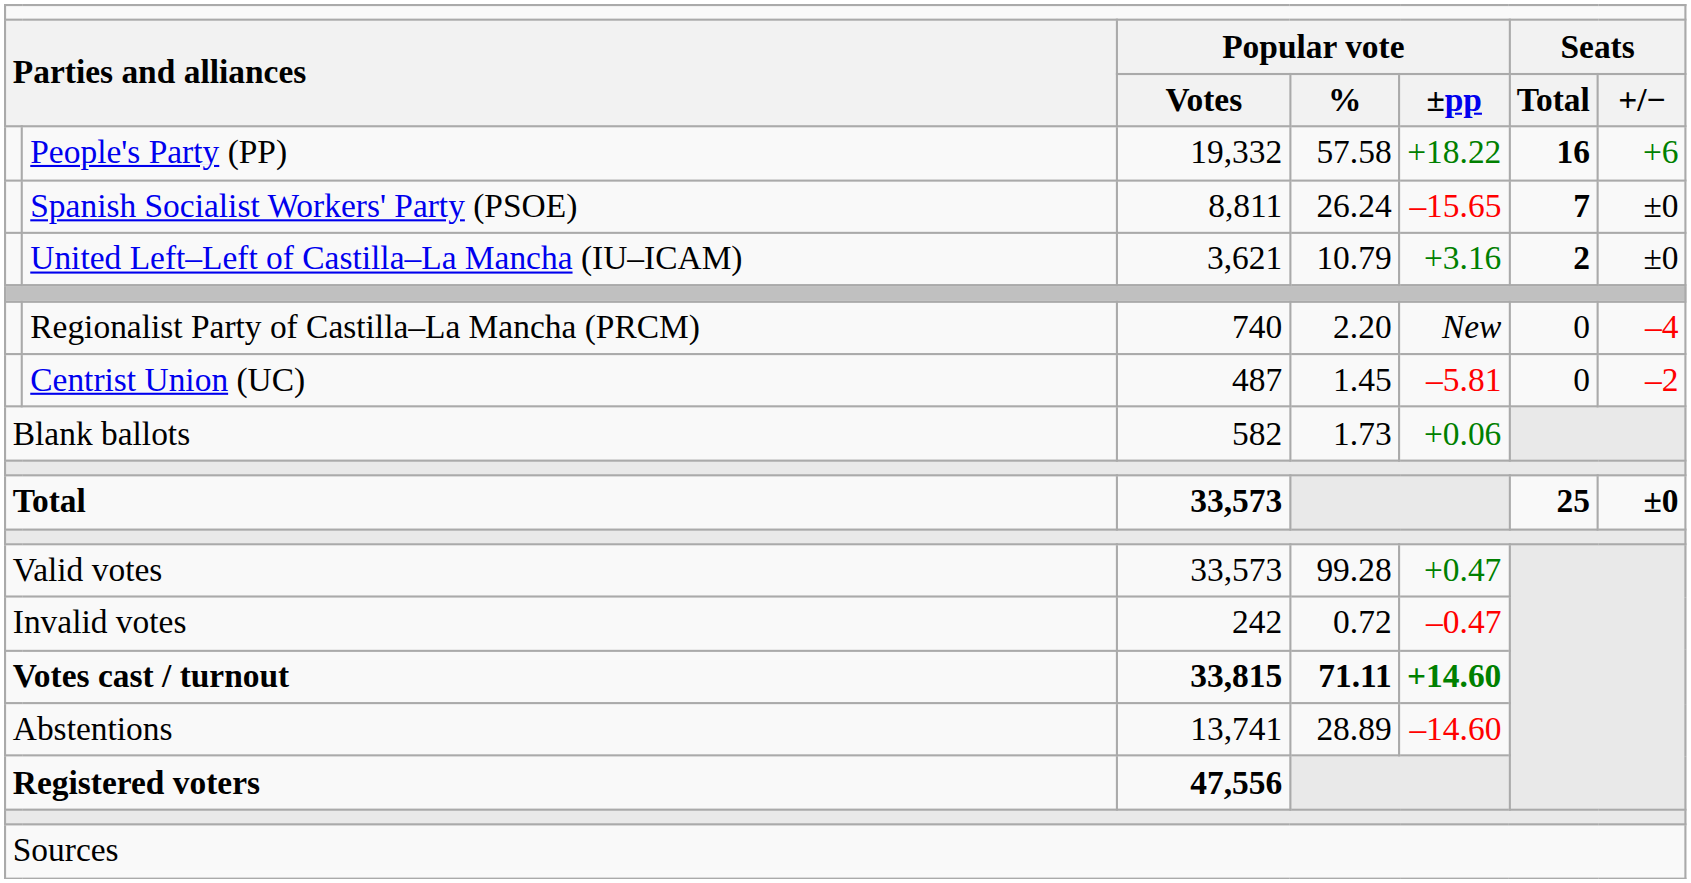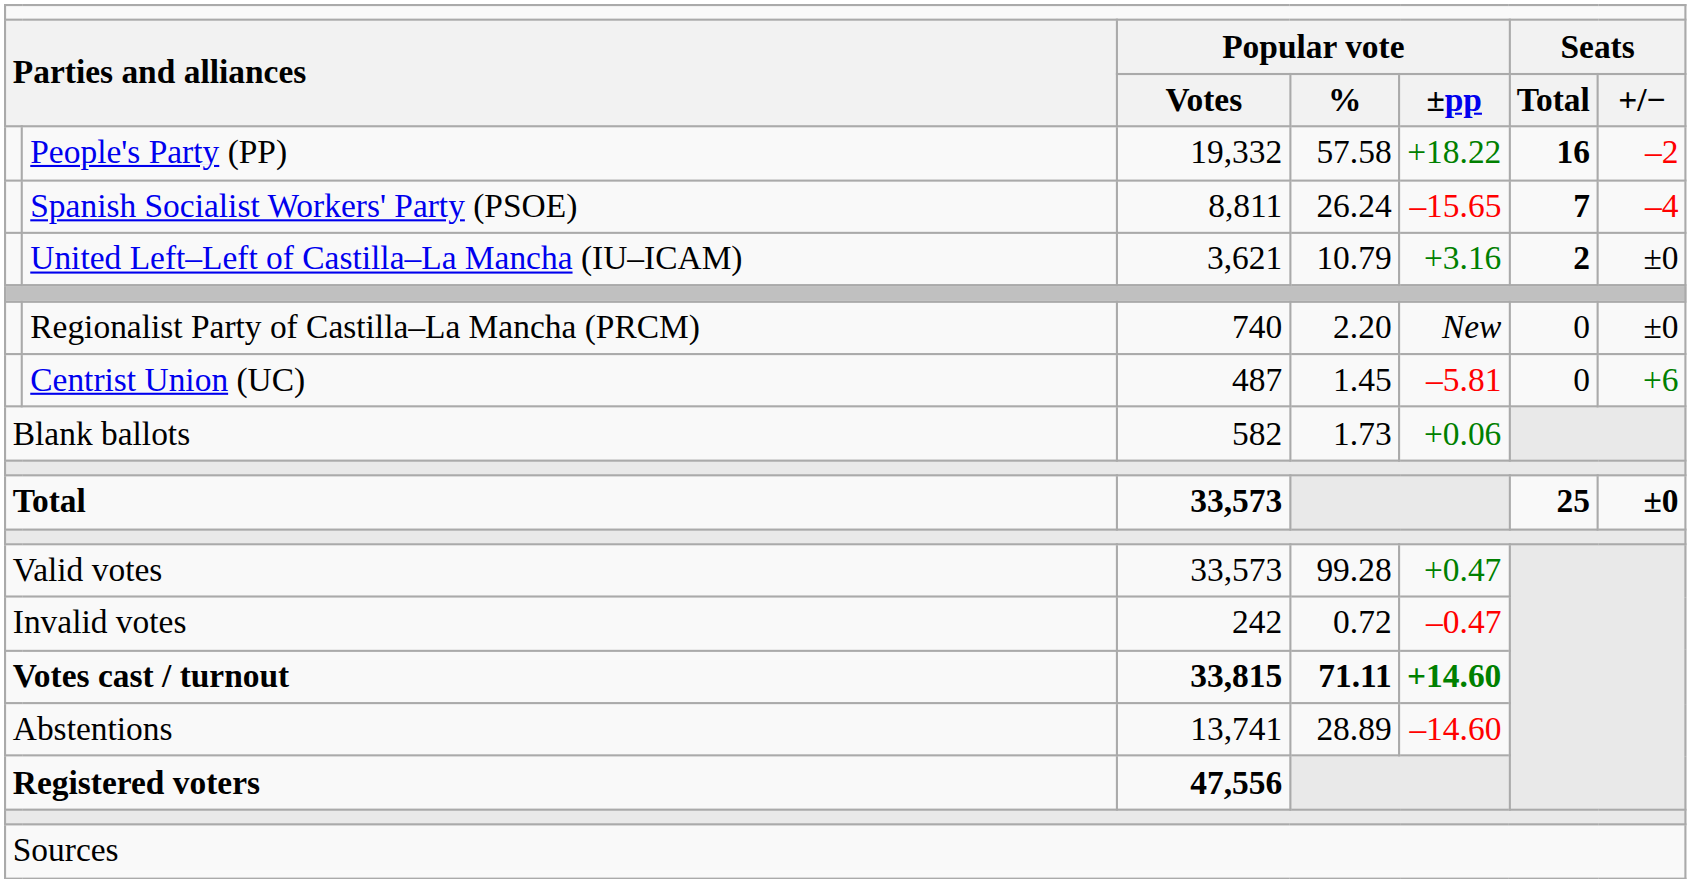(1661, 152) +6 -> (1662, 152) –2
(1661, 205) ±0 -> (1662, 205) –4
(1662, 327) –4 -> (1661, 327) ±0
(1662, 380) –2 -> (1661, 380) +6
